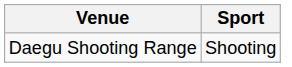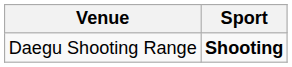(241, 47) normal -> (244, 47) bold
